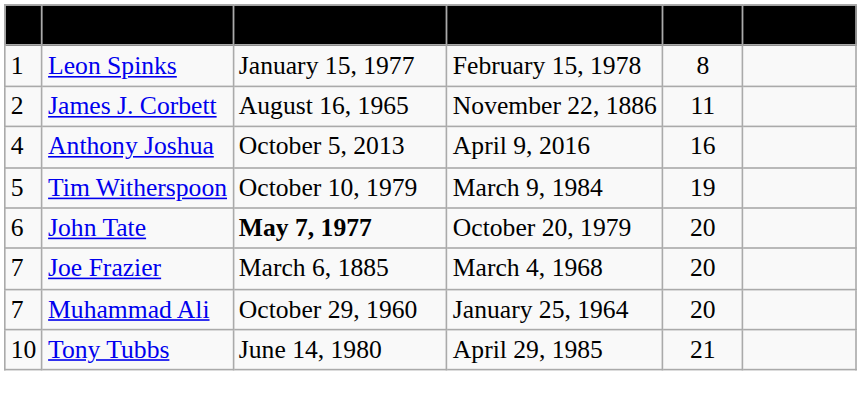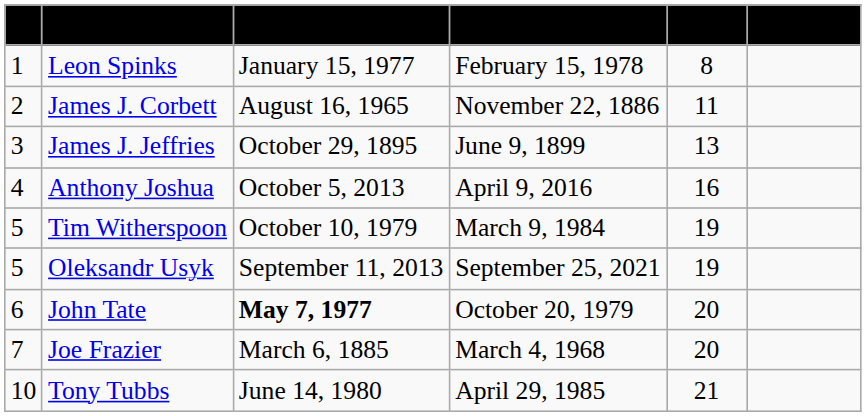+ row: (131, 146)
+ row: (131, 268)
- row: (129, 308)
